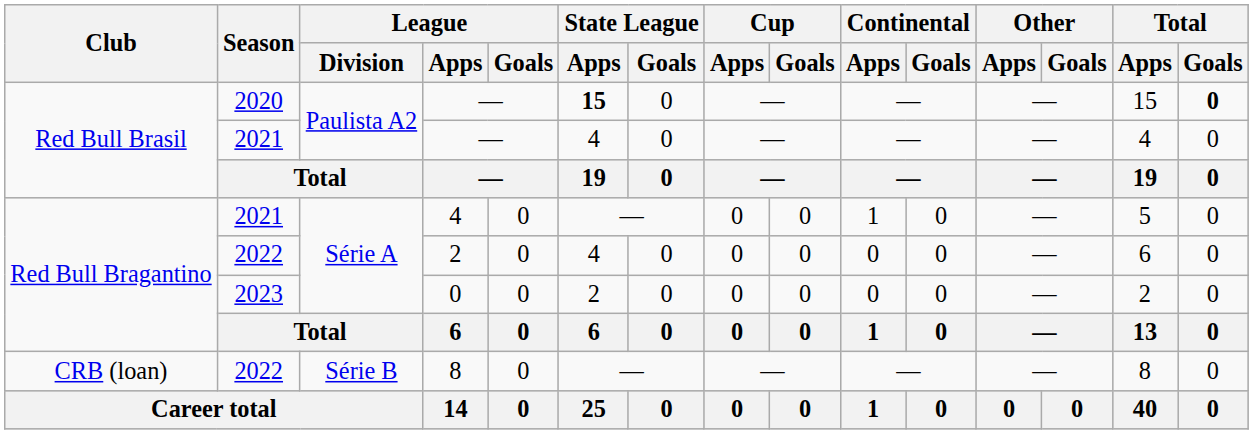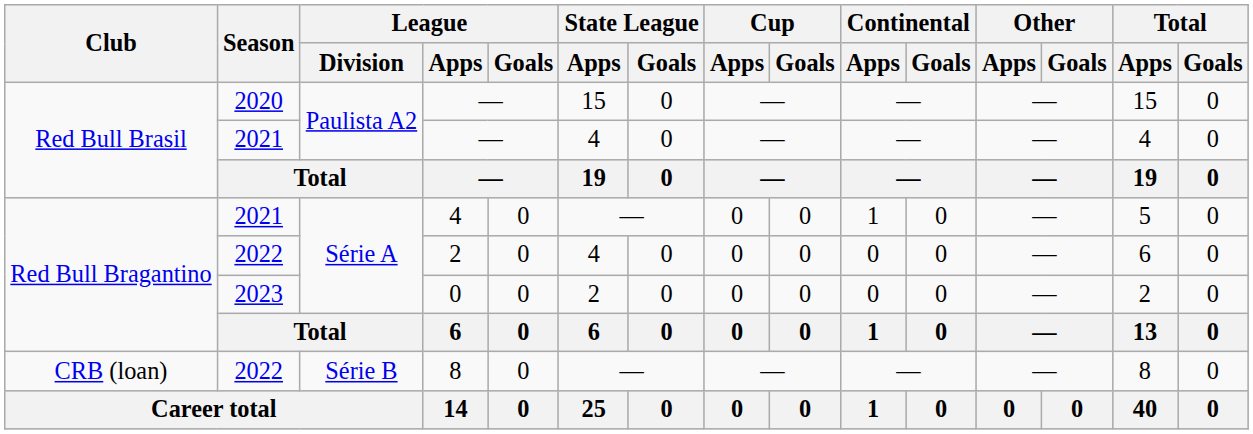(594, 100) bold -> (594, 100) normal
(1213, 100) bold -> (1213, 100) normal
